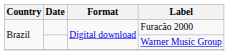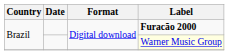(167, 27) normal -> (168, 27) bold
(181, 42) no background -> (181, 42) lightyellow background
